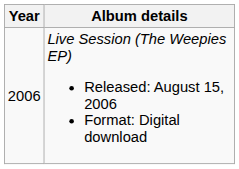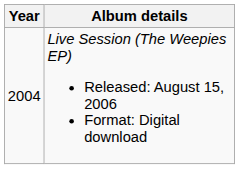(24, 95) 2006 -> (24, 95) 2004
